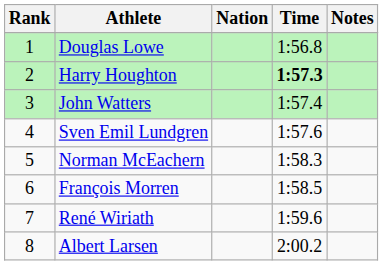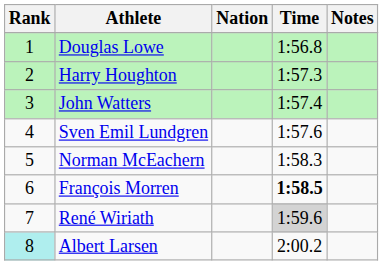(300, 75) bold -> (300, 75) normal
(300, 189) normal -> (300, 189) bold
(300, 217) no background -> (300, 217) lightgrey background
(30, 246) no background -> (30, 246) paleturquoise background
